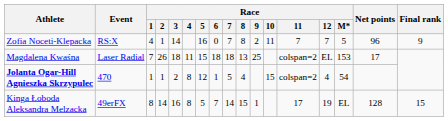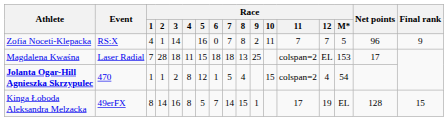(162, 57) 26 -> (162, 57) 28
